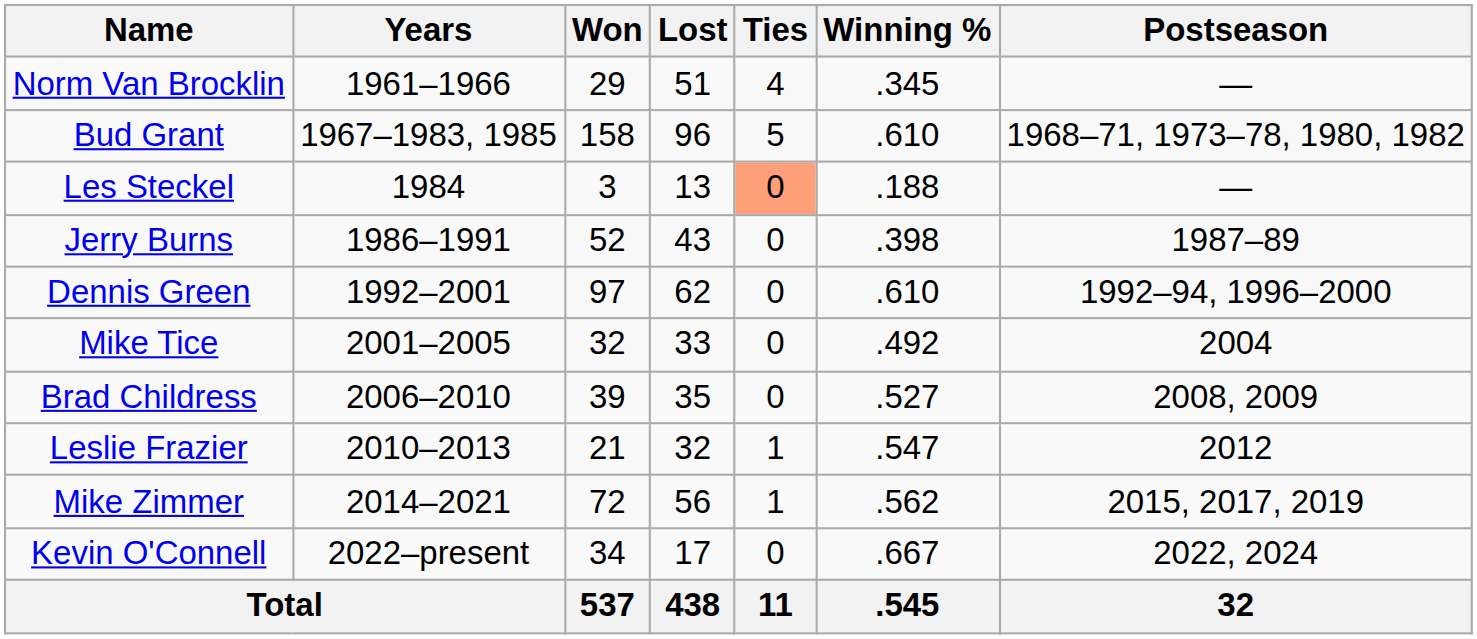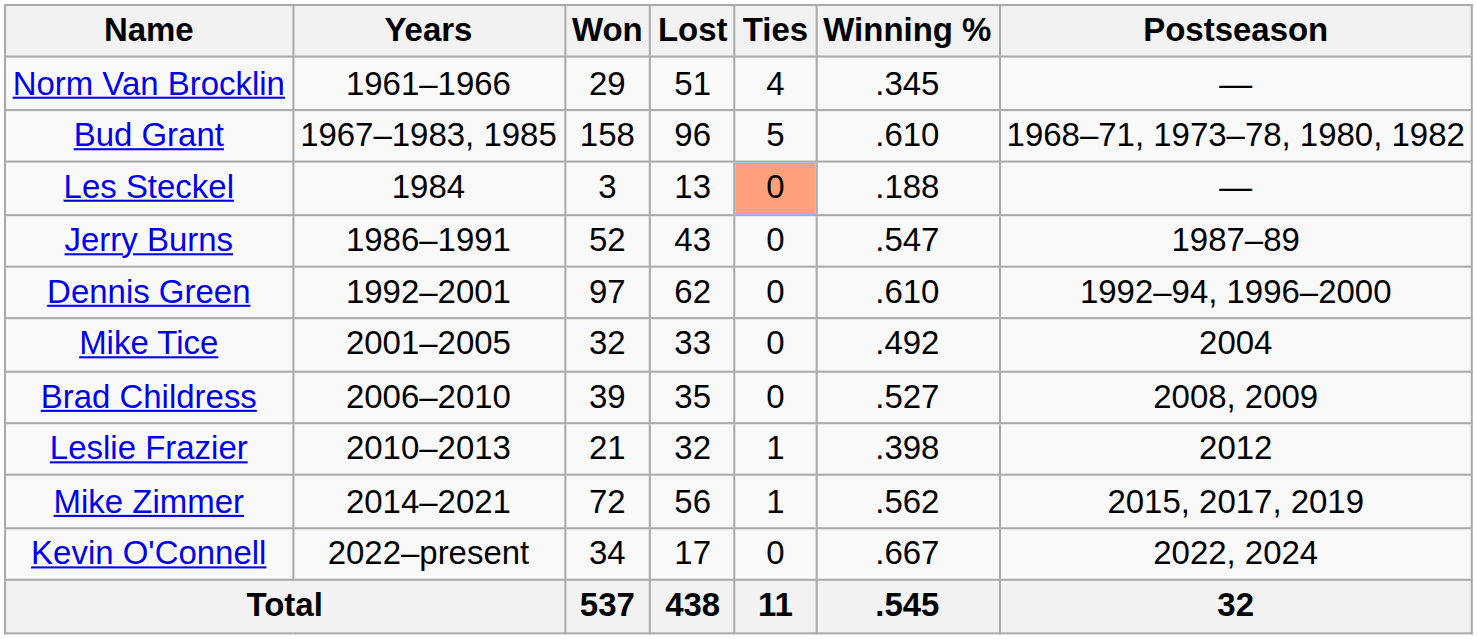(907, 239) .398 -> (907, 239) .547
(907, 448) .547 -> (907, 448) .398
